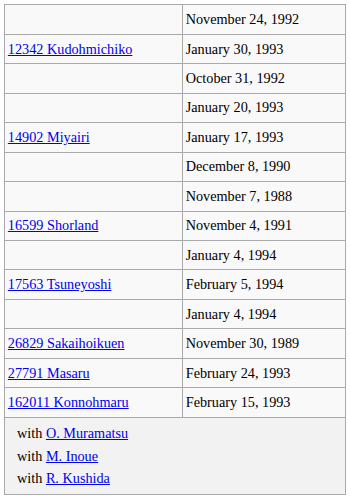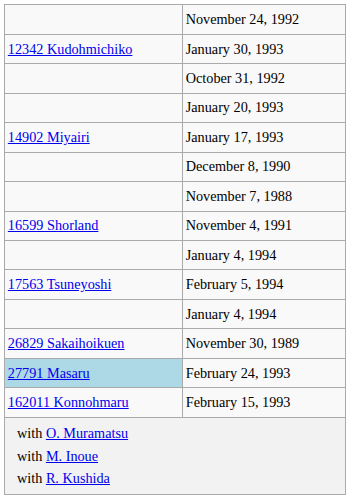(49, 373) no background -> (49, 373) lightblue background
